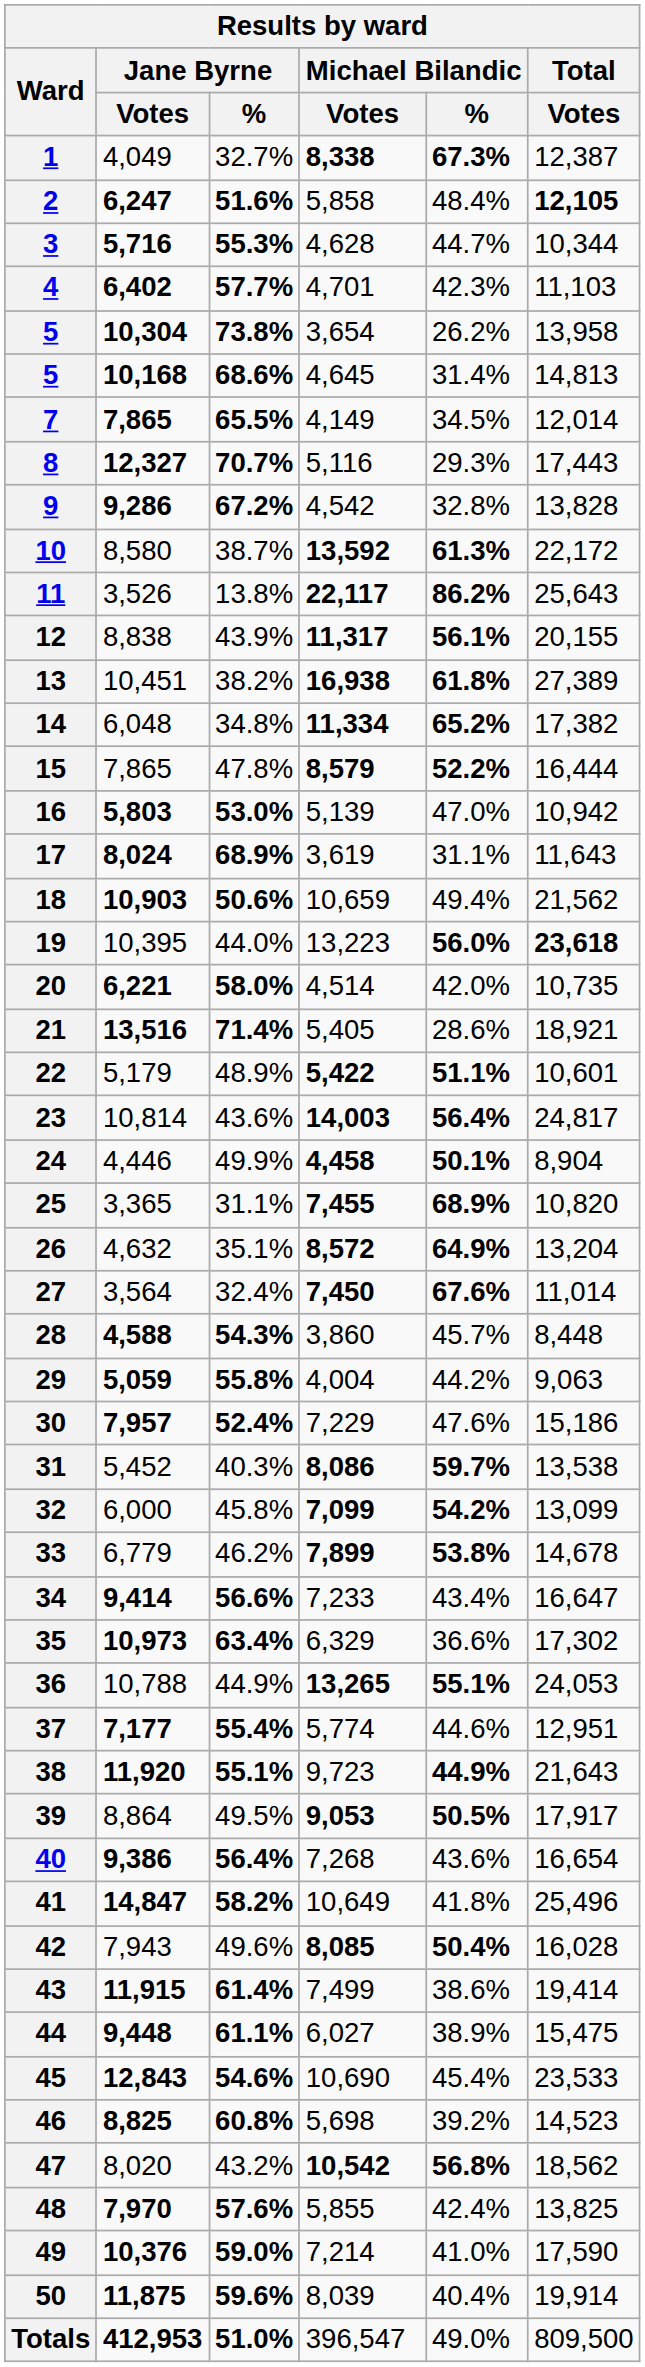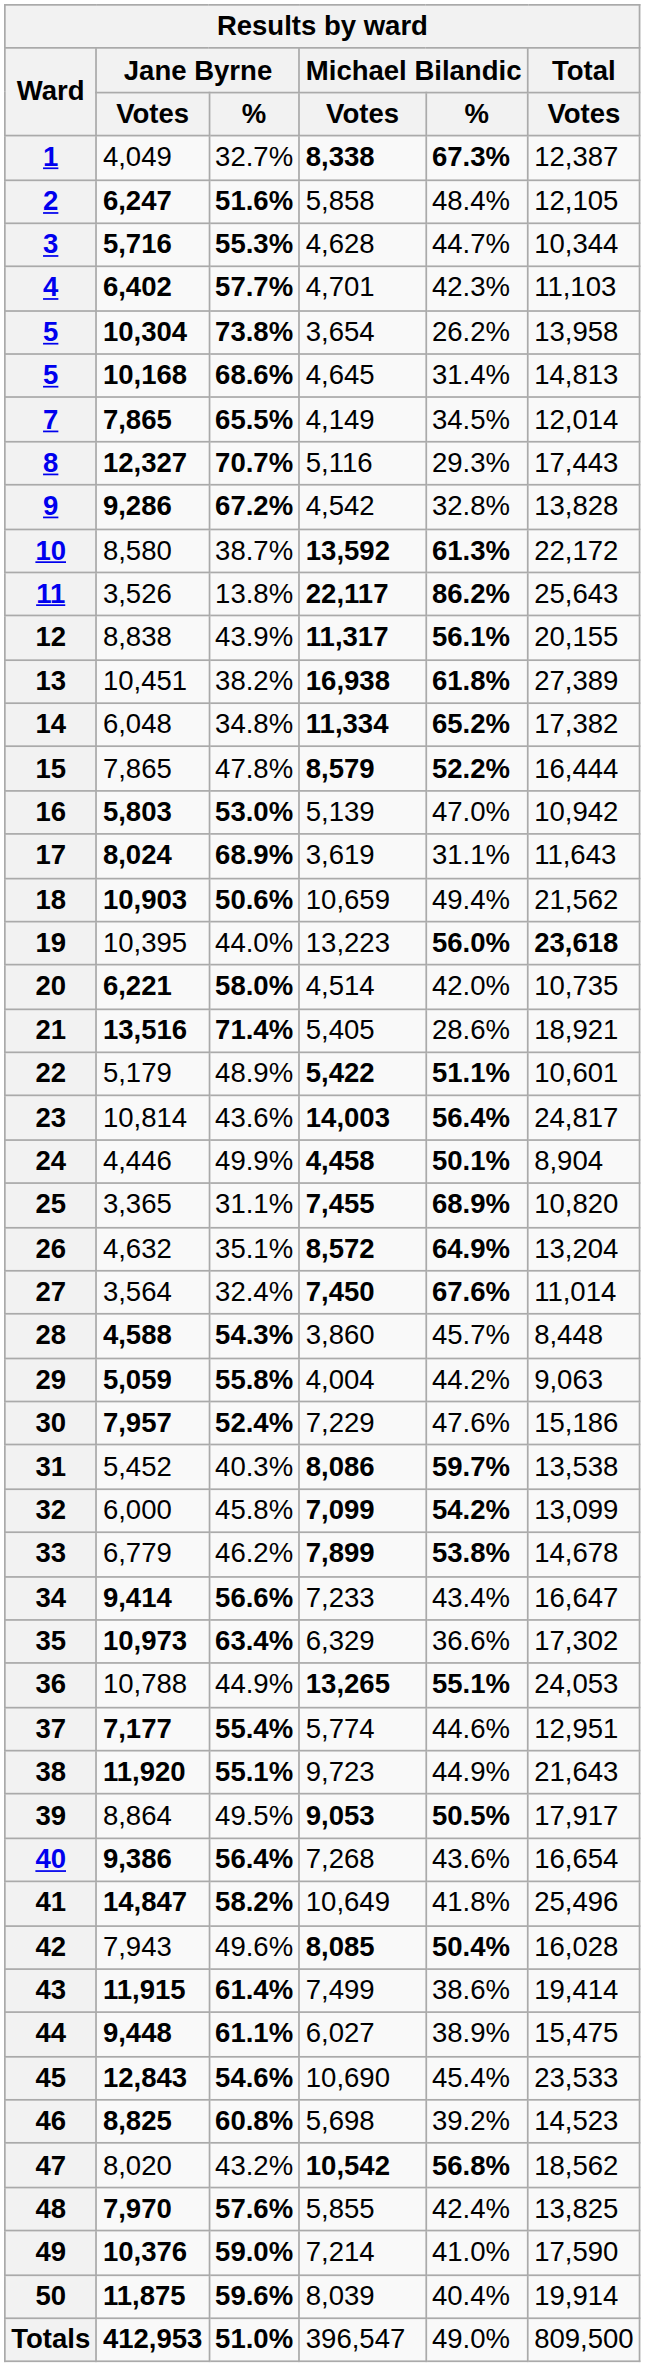(576, 200) bold -> (576, 200) normal
(471, 1772) bold -> (471, 1772) normal
